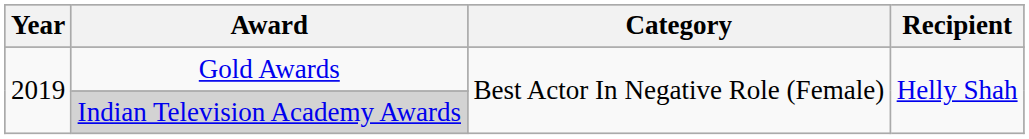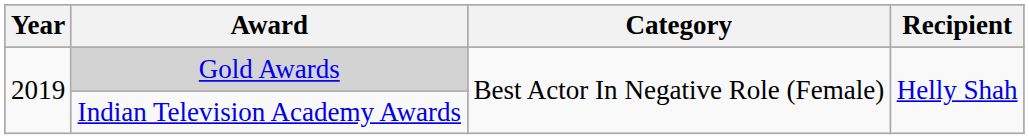(269, 68) no background -> (269, 68) lightgrey background
(269, 111) lightgrey background -> (269, 111) no background
